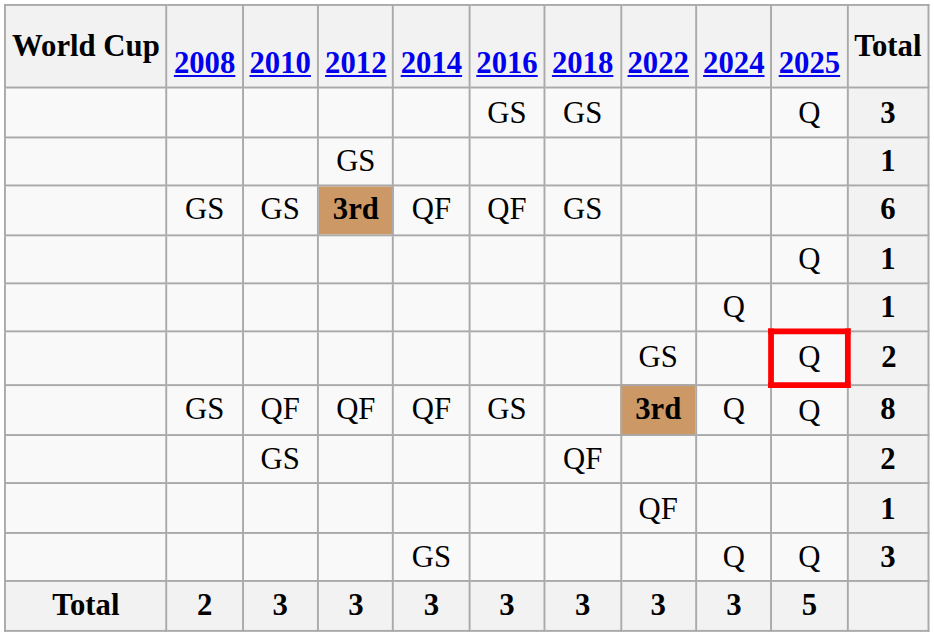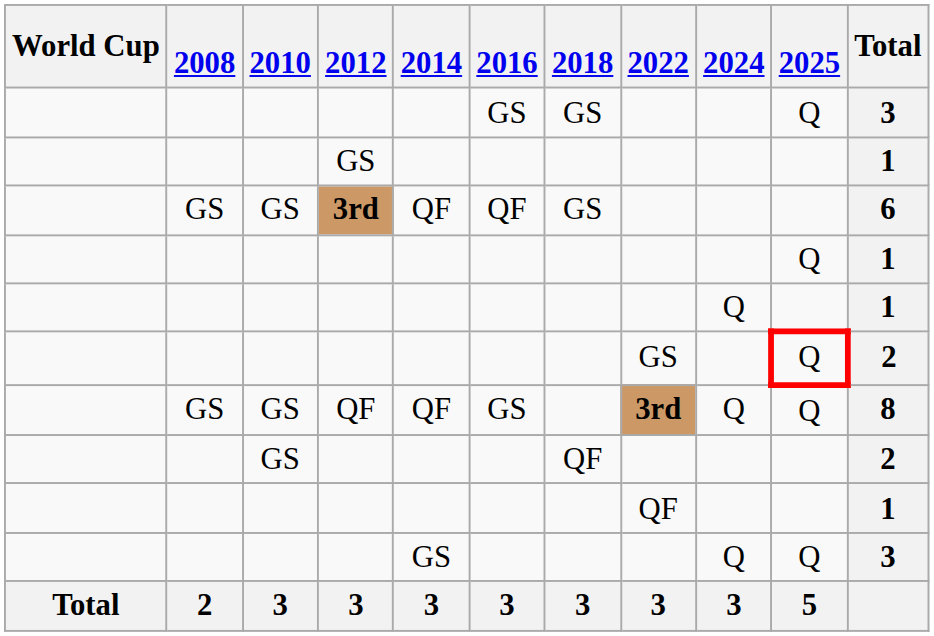(280, 409) QF -> (280, 409) GS
